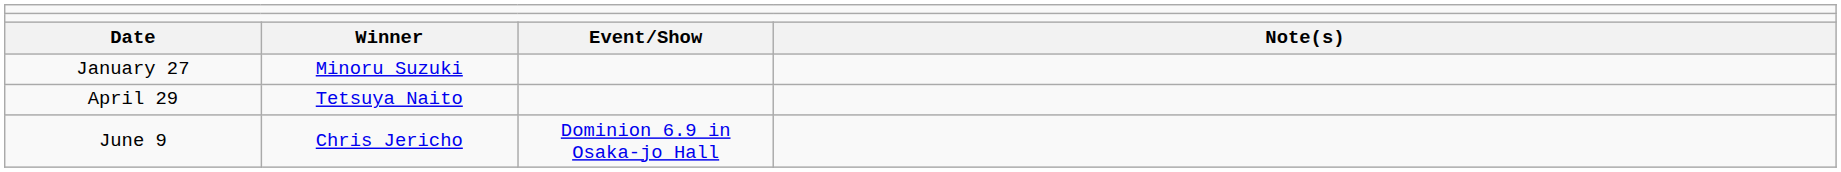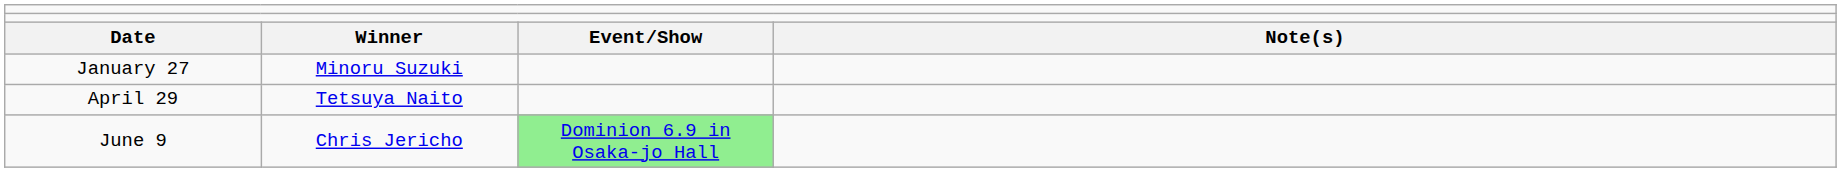(646, 141) no background -> (646, 141) lightgreen background
